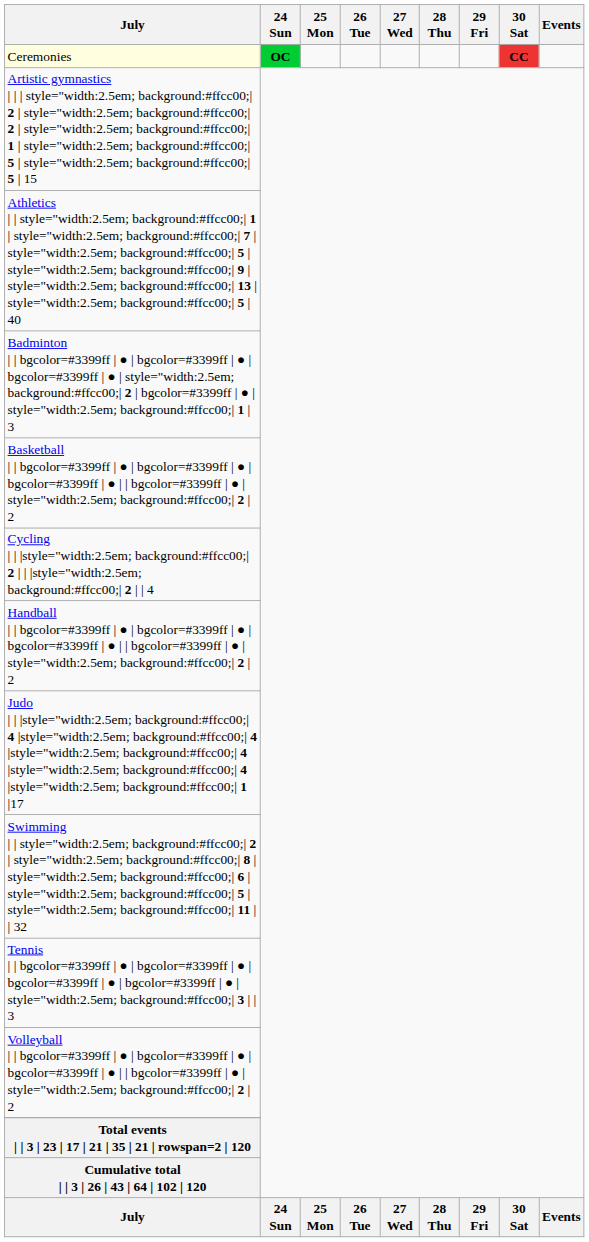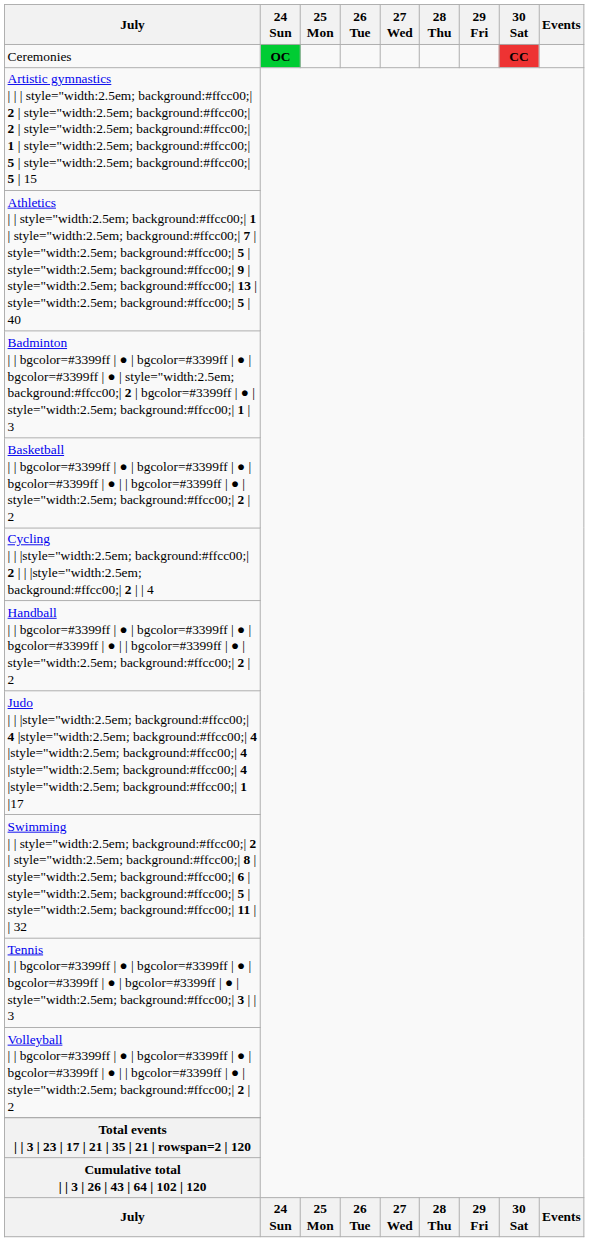(40, 56) lightyellow background -> (40, 56) no background
